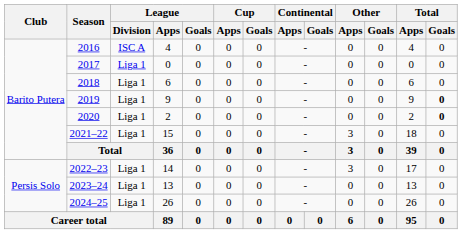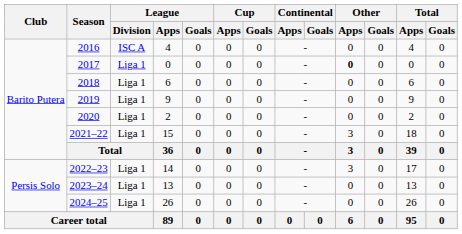(350, 64) normal -> (350, 64) bold
(442, 99) bold -> (442, 99) normal
(442, 116) bold -> (442, 116) normal
